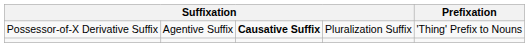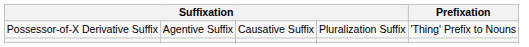(279, 29) bold -> (276, 29) normal
